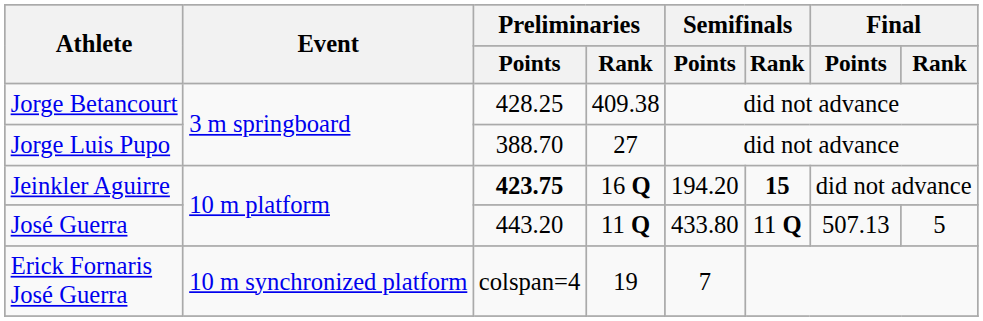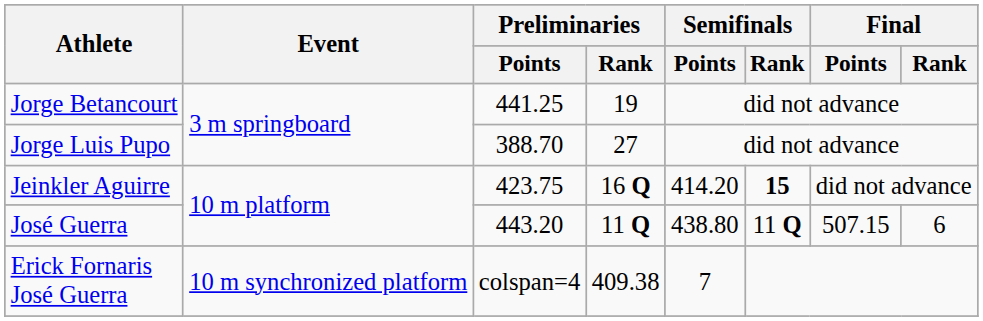(530, 104) 428.25 -> (530, 104) 441.25
(626, 104) 409.38 -> (626, 104) 19
(530, 185) bold -> (530, 185) normal
(705, 185) 194.20 -> (705, 185) 414.20
(705, 226) 433.80 -> (705, 226) 438.80
(856, 226) 507.13 -> (856, 226) 507.15
(939, 226) 5 -> (939, 226) 6
(626, 281) 19 -> (626, 281) 409.38
